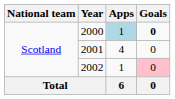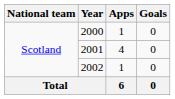(121, 31) lightblue background -> (121, 31) no background
(153, 31) bold -> (153, 31) normal
(153, 67) pink background -> (153, 67) no background
